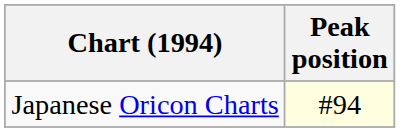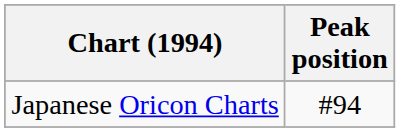(340, 103) lightyellow background -> (340, 103) no background
